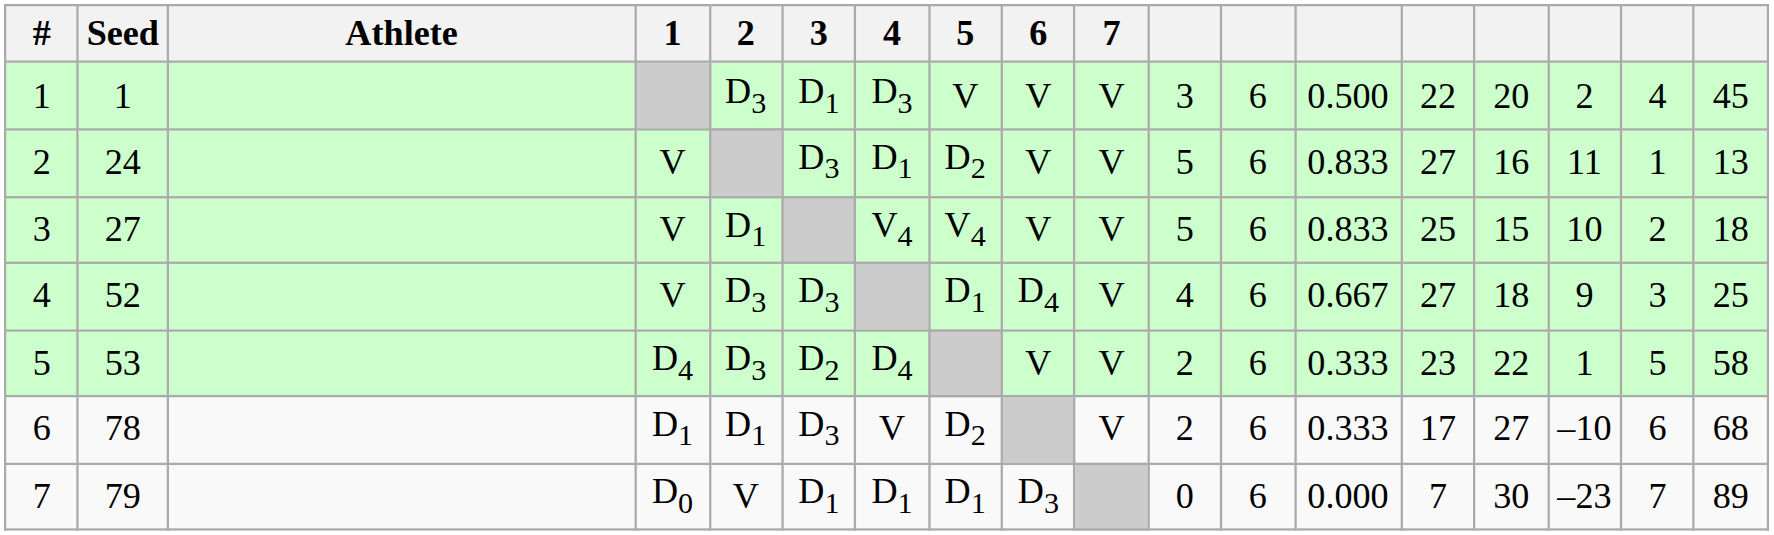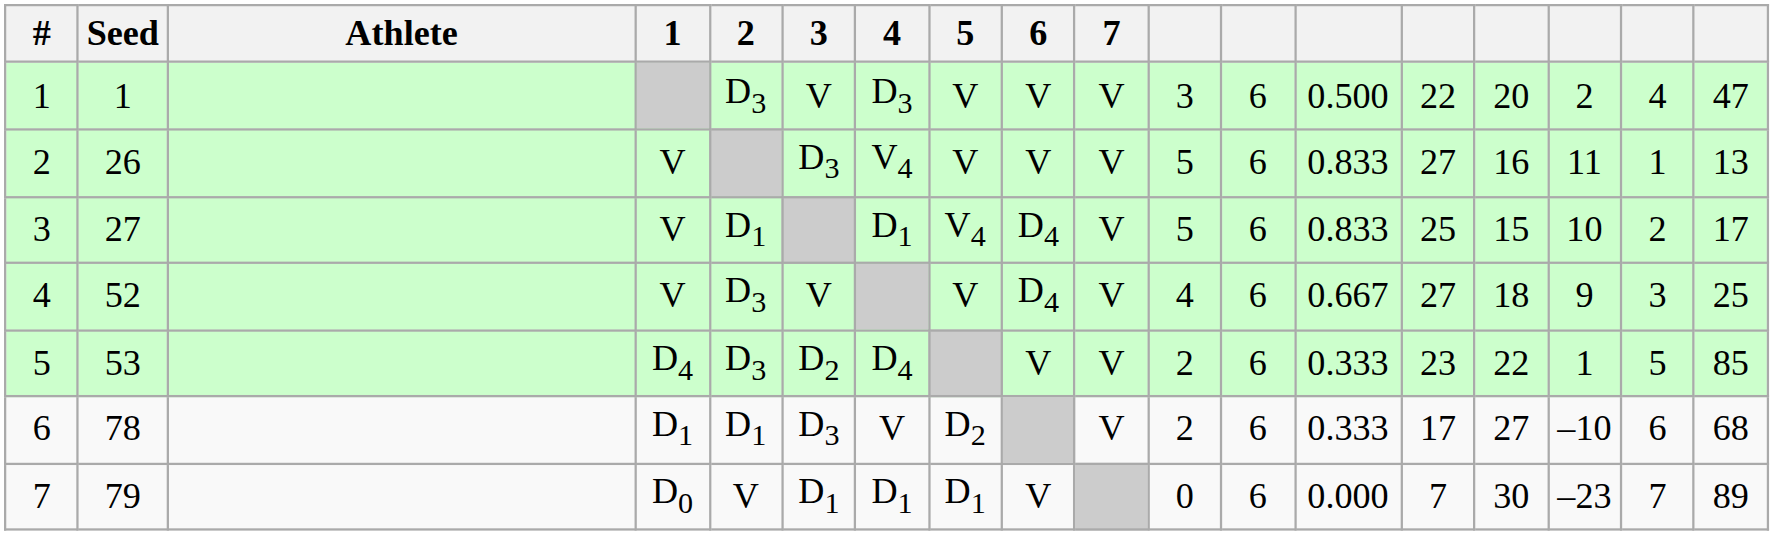(819, 95) D1 -> (819, 95) V
(1731, 95) 45 -> (1731, 95) 47
(123, 162) 24 -> (123, 162) 26
(892, 162) D1 -> (892, 162) V4
(965, 162) D2 -> (965, 162) V
(892, 228) V4 -> (892, 228) D1
(1038, 228) V -> (1038, 228) D4
(1731, 228) 18 -> (1731, 228) 17
(819, 295) D3 -> (819, 295) V
(965, 295) D1 -> (965, 295) V
(1731, 362) 58 -> (1731, 362) 85
(1038, 496) D3 -> (1038, 496) V
